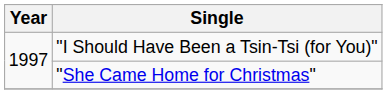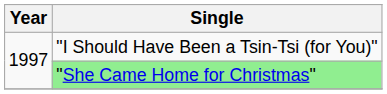(186, 74) no background -> (186, 74) lightgreen background
